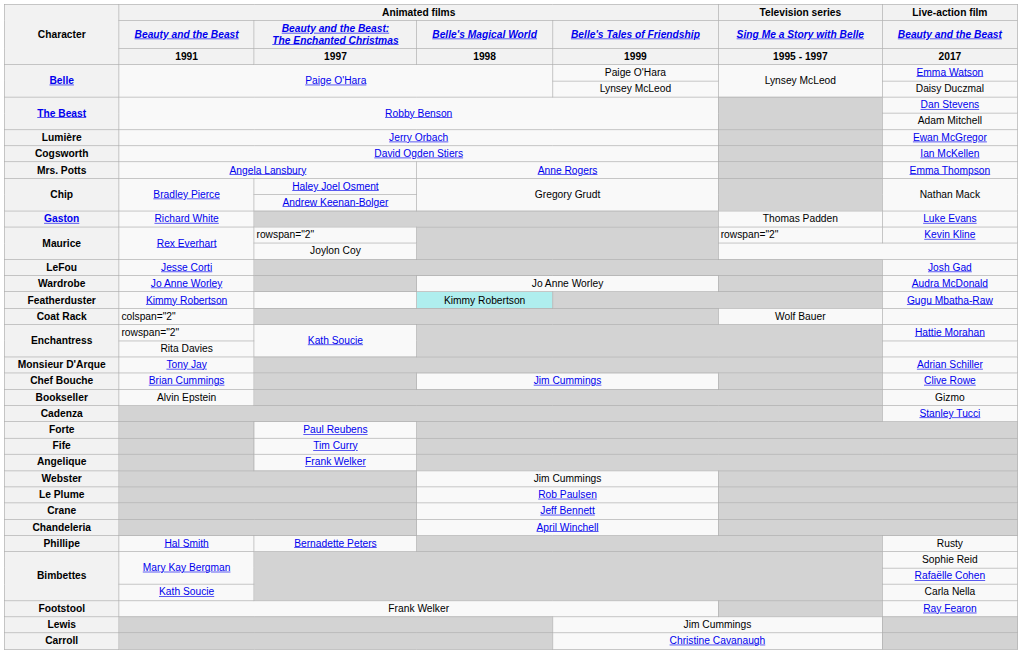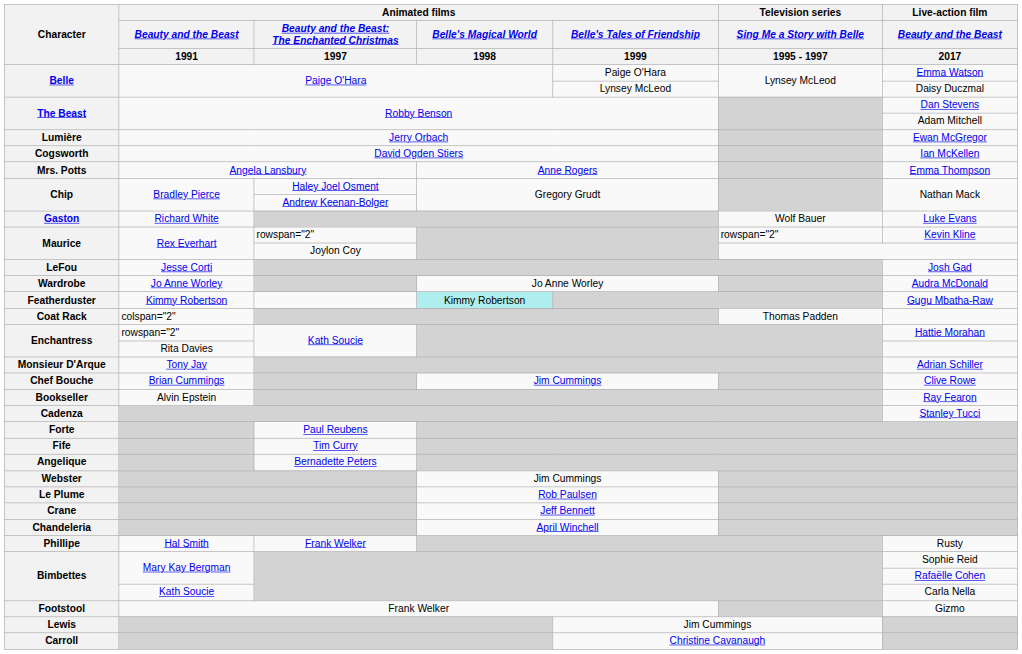(800, 219) Thomas Padden -> (800, 219) Wolf Bauer
(800, 316) Wolf Bauer -> (800, 316) Thomas Padden
(950, 397) Gizmo -> (950, 397) Ray Fearon
(335, 462) Frank Welker -> (335, 462) Bernadette Peters
(335, 543) Bernadette Peters -> (335, 543) Frank Welker
(950, 608) Ray Fearon -> (950, 608) Gizmo
